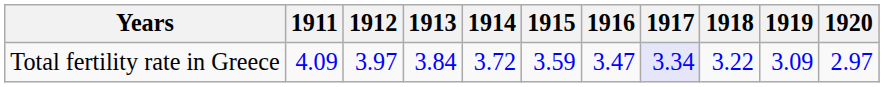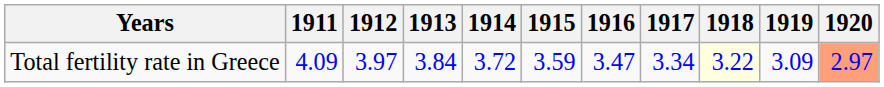(673, 61) lavender background -> (673, 61) no background
(733, 61) no background -> (733, 61) lightyellow background
(852, 61) no background -> (852, 61) lightsalmon background
